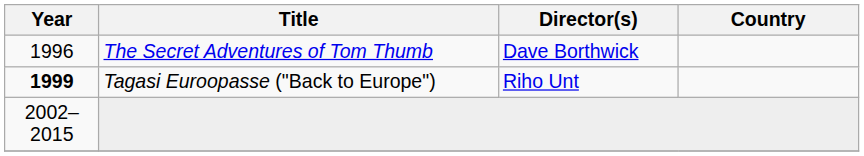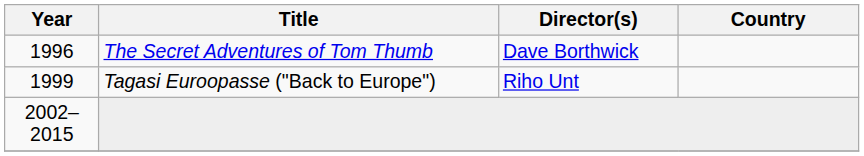(52, 81) bold -> (52, 81) normal
